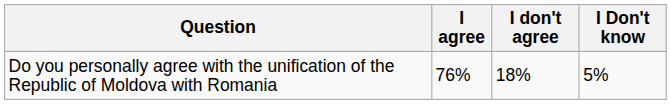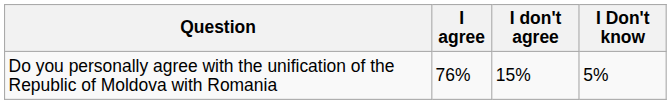(513, 75) 18% -> (513, 75) 15%
